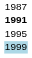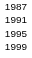(16, 20) bold -> (16, 20) normal
(16, 47) lightblue background -> (16, 47) no background
